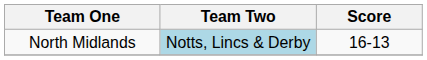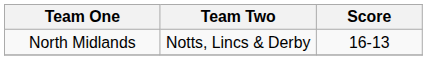(238, 42) lightblue background -> (238, 42) no background
